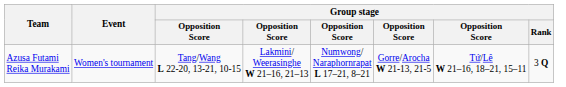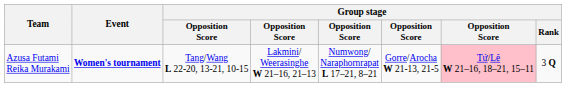(114, 64) normal -> (117, 64) bold
(481, 64) no background -> (489, 64) pink background
